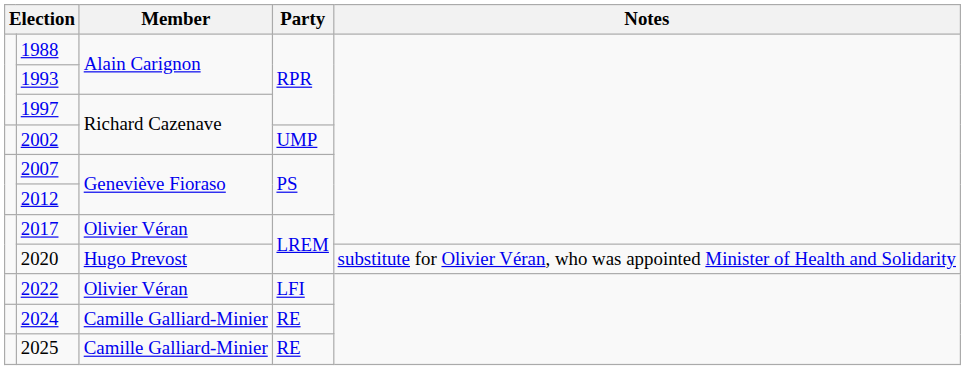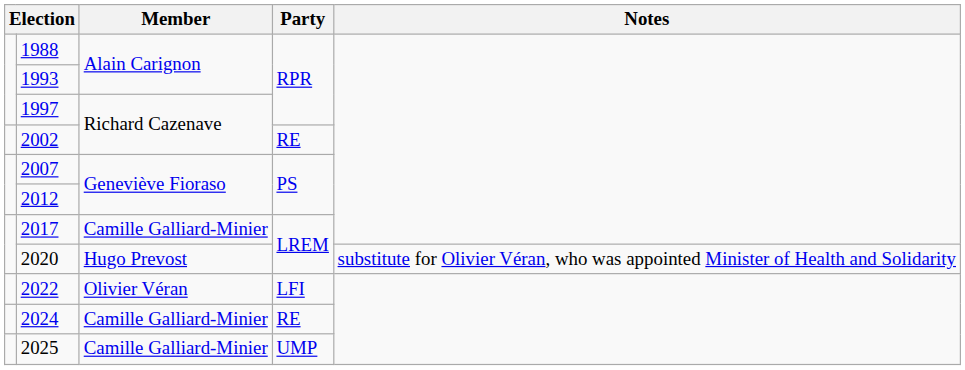(297, 139) UMP -> (289, 139) RE
(136, 229) Olivier Véran -> (176, 229) Camille Galliard-Minier
(289, 348) RE -> (297, 348) UMP
